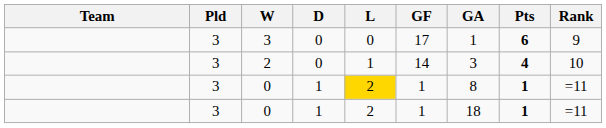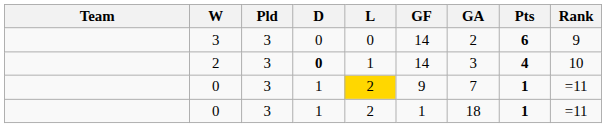columns swapped: (216, 16) <-> (267, 16)
(422, 39) 17 -> (422, 39) 14
(473, 39) 1 -> (473, 39) 2
(319, 63) normal -> (319, 63) bold
(422, 87) 1 -> (422, 87) 9
(473, 87) 8 -> (473, 87) 7
